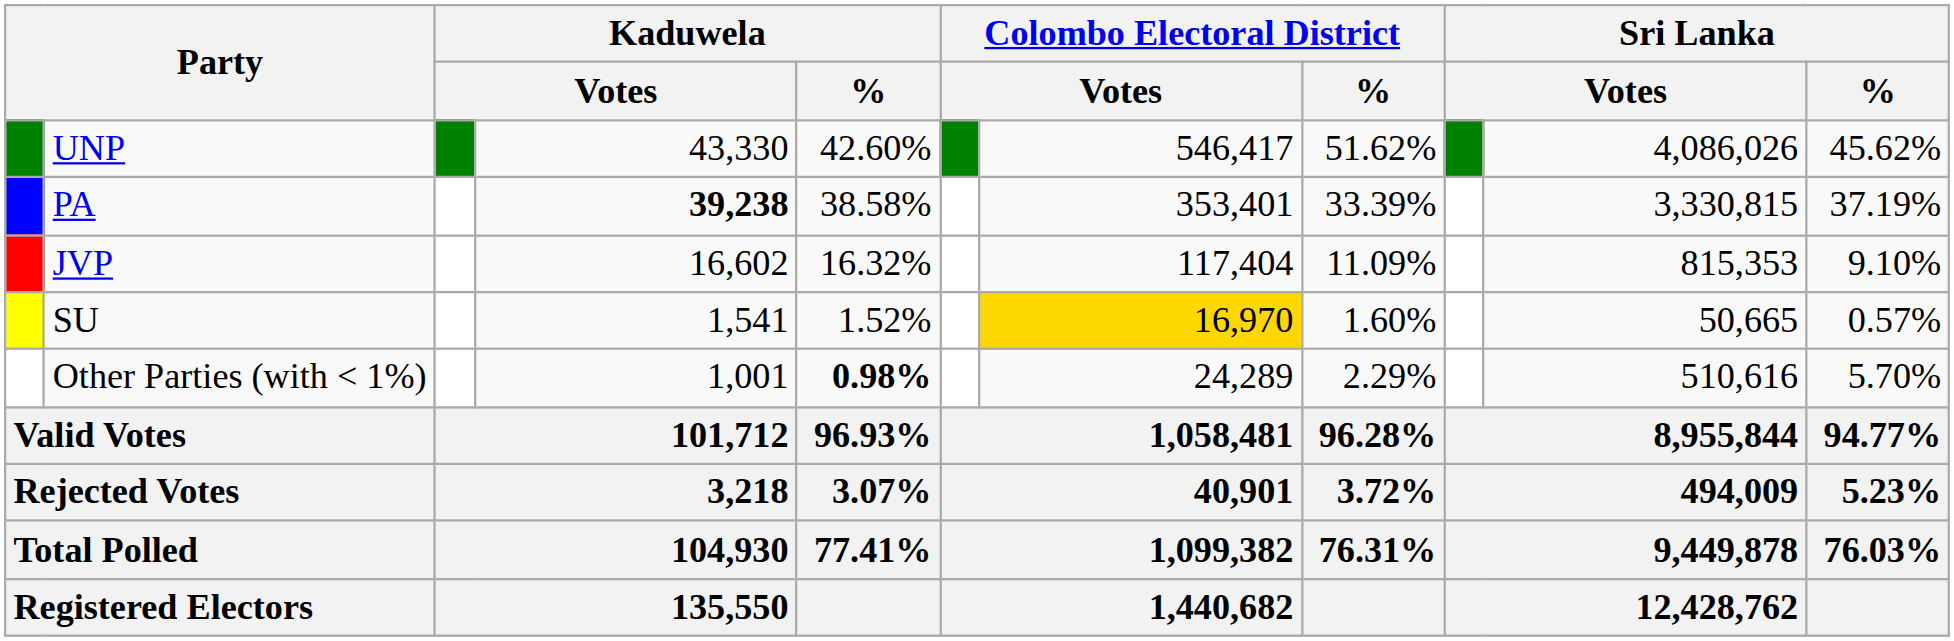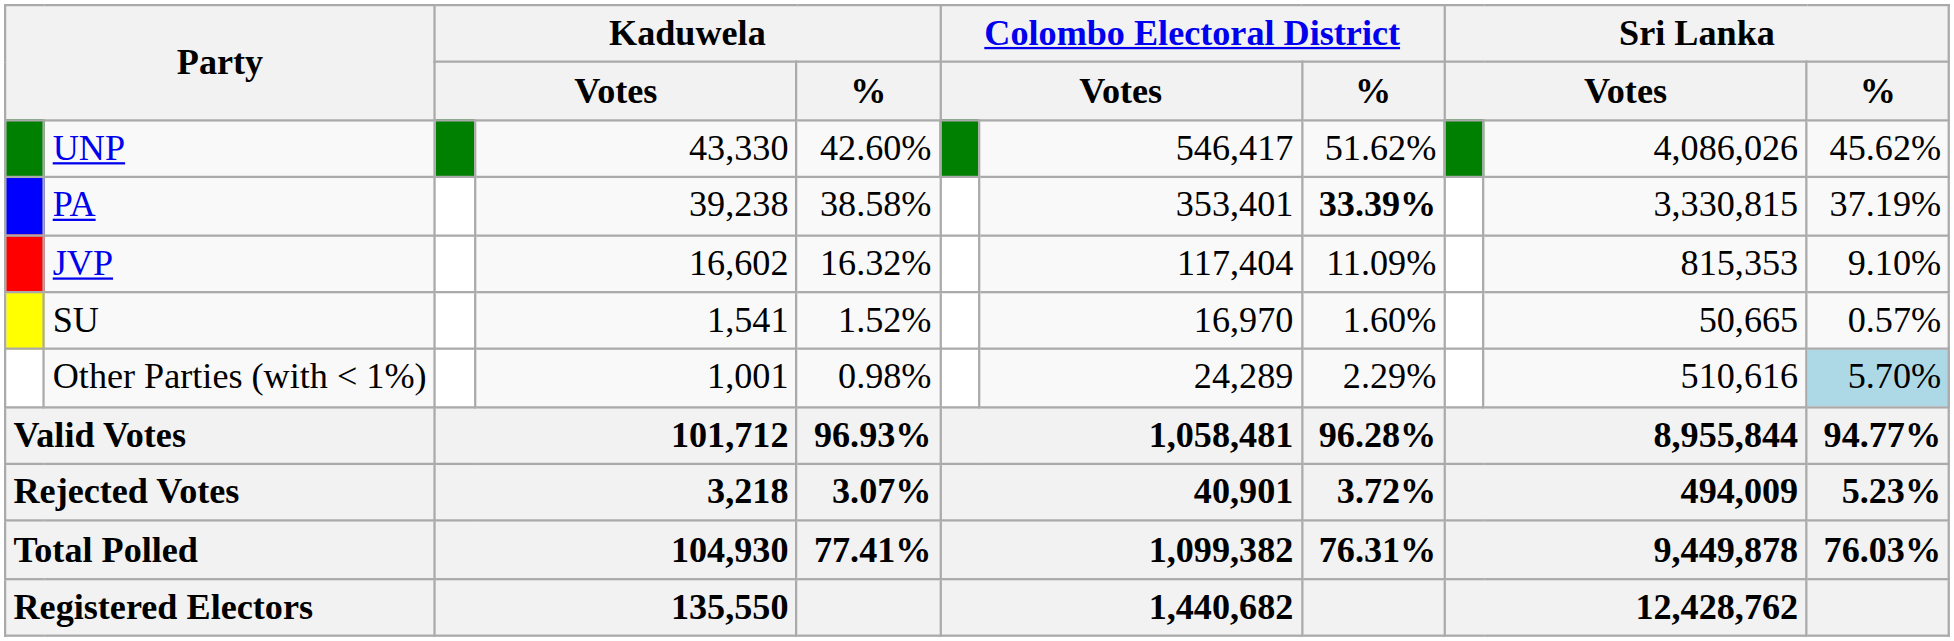(739, 205) bold -> (739, 205) normal
(1381, 205) normal -> (1378, 205) bold
(1244, 319) gold background -> (1244, 319) no background
(882, 377) bold -> (885, 377) normal
(1894, 377) no background -> (1894, 377) lightblue background
